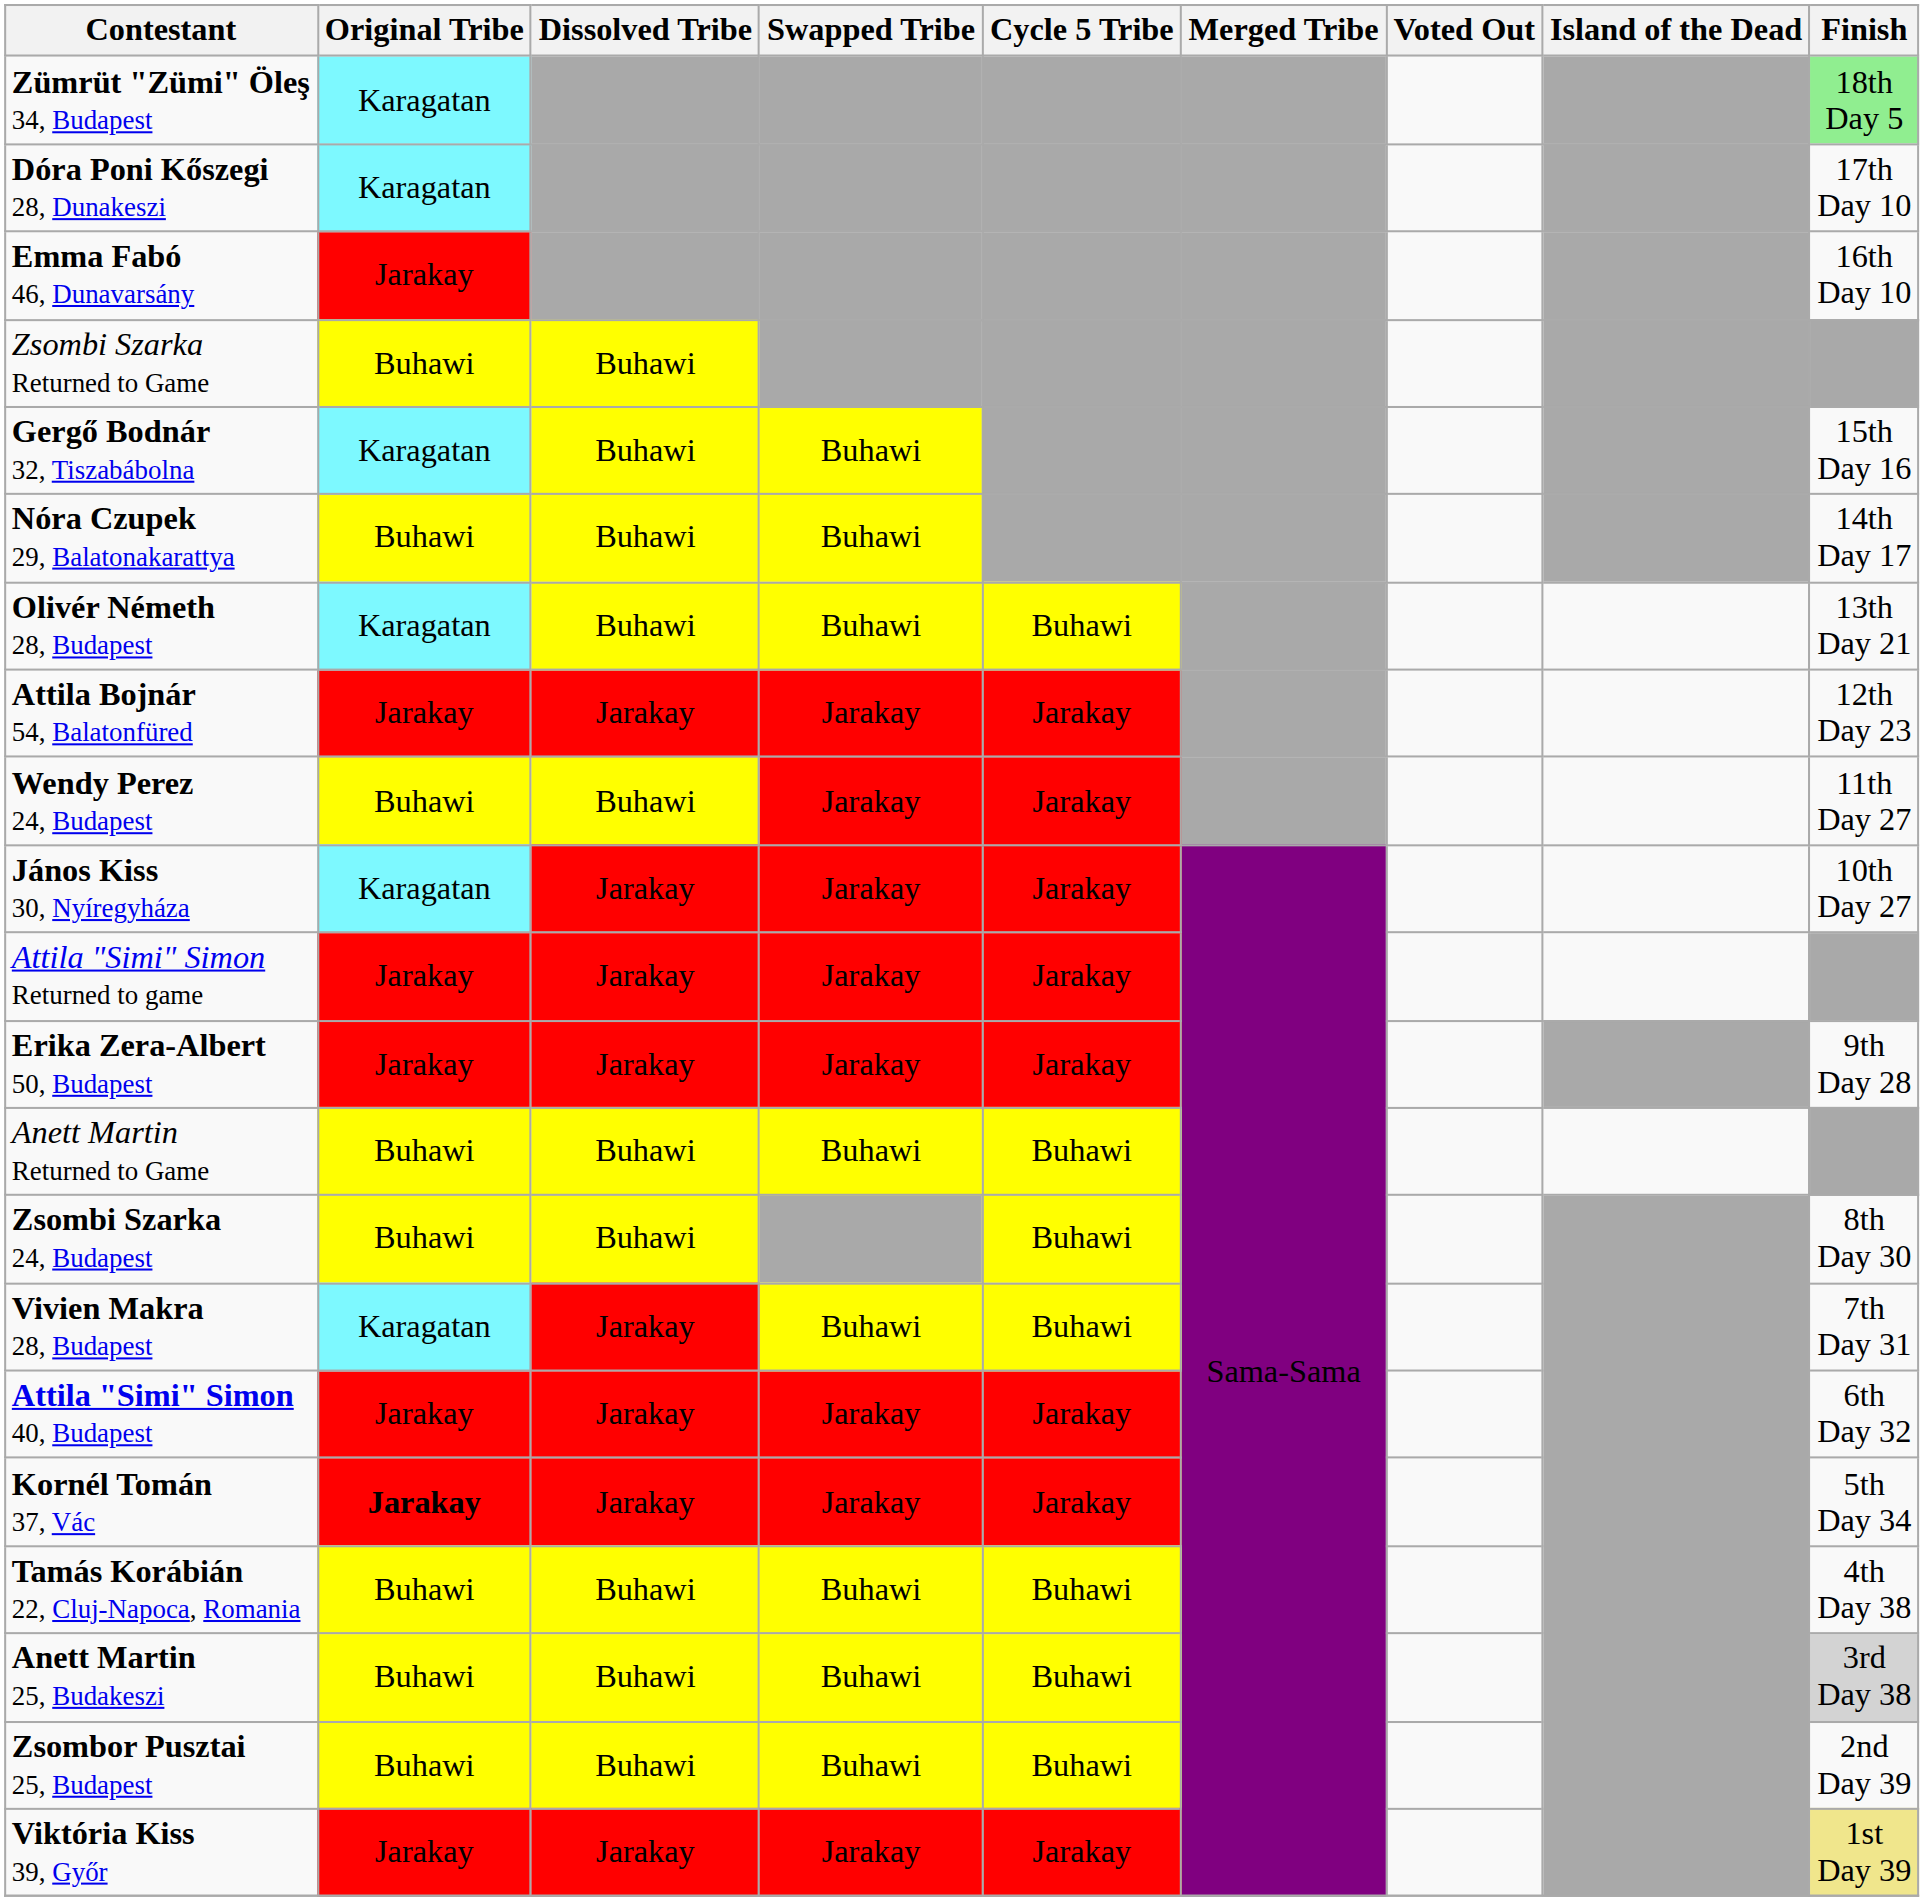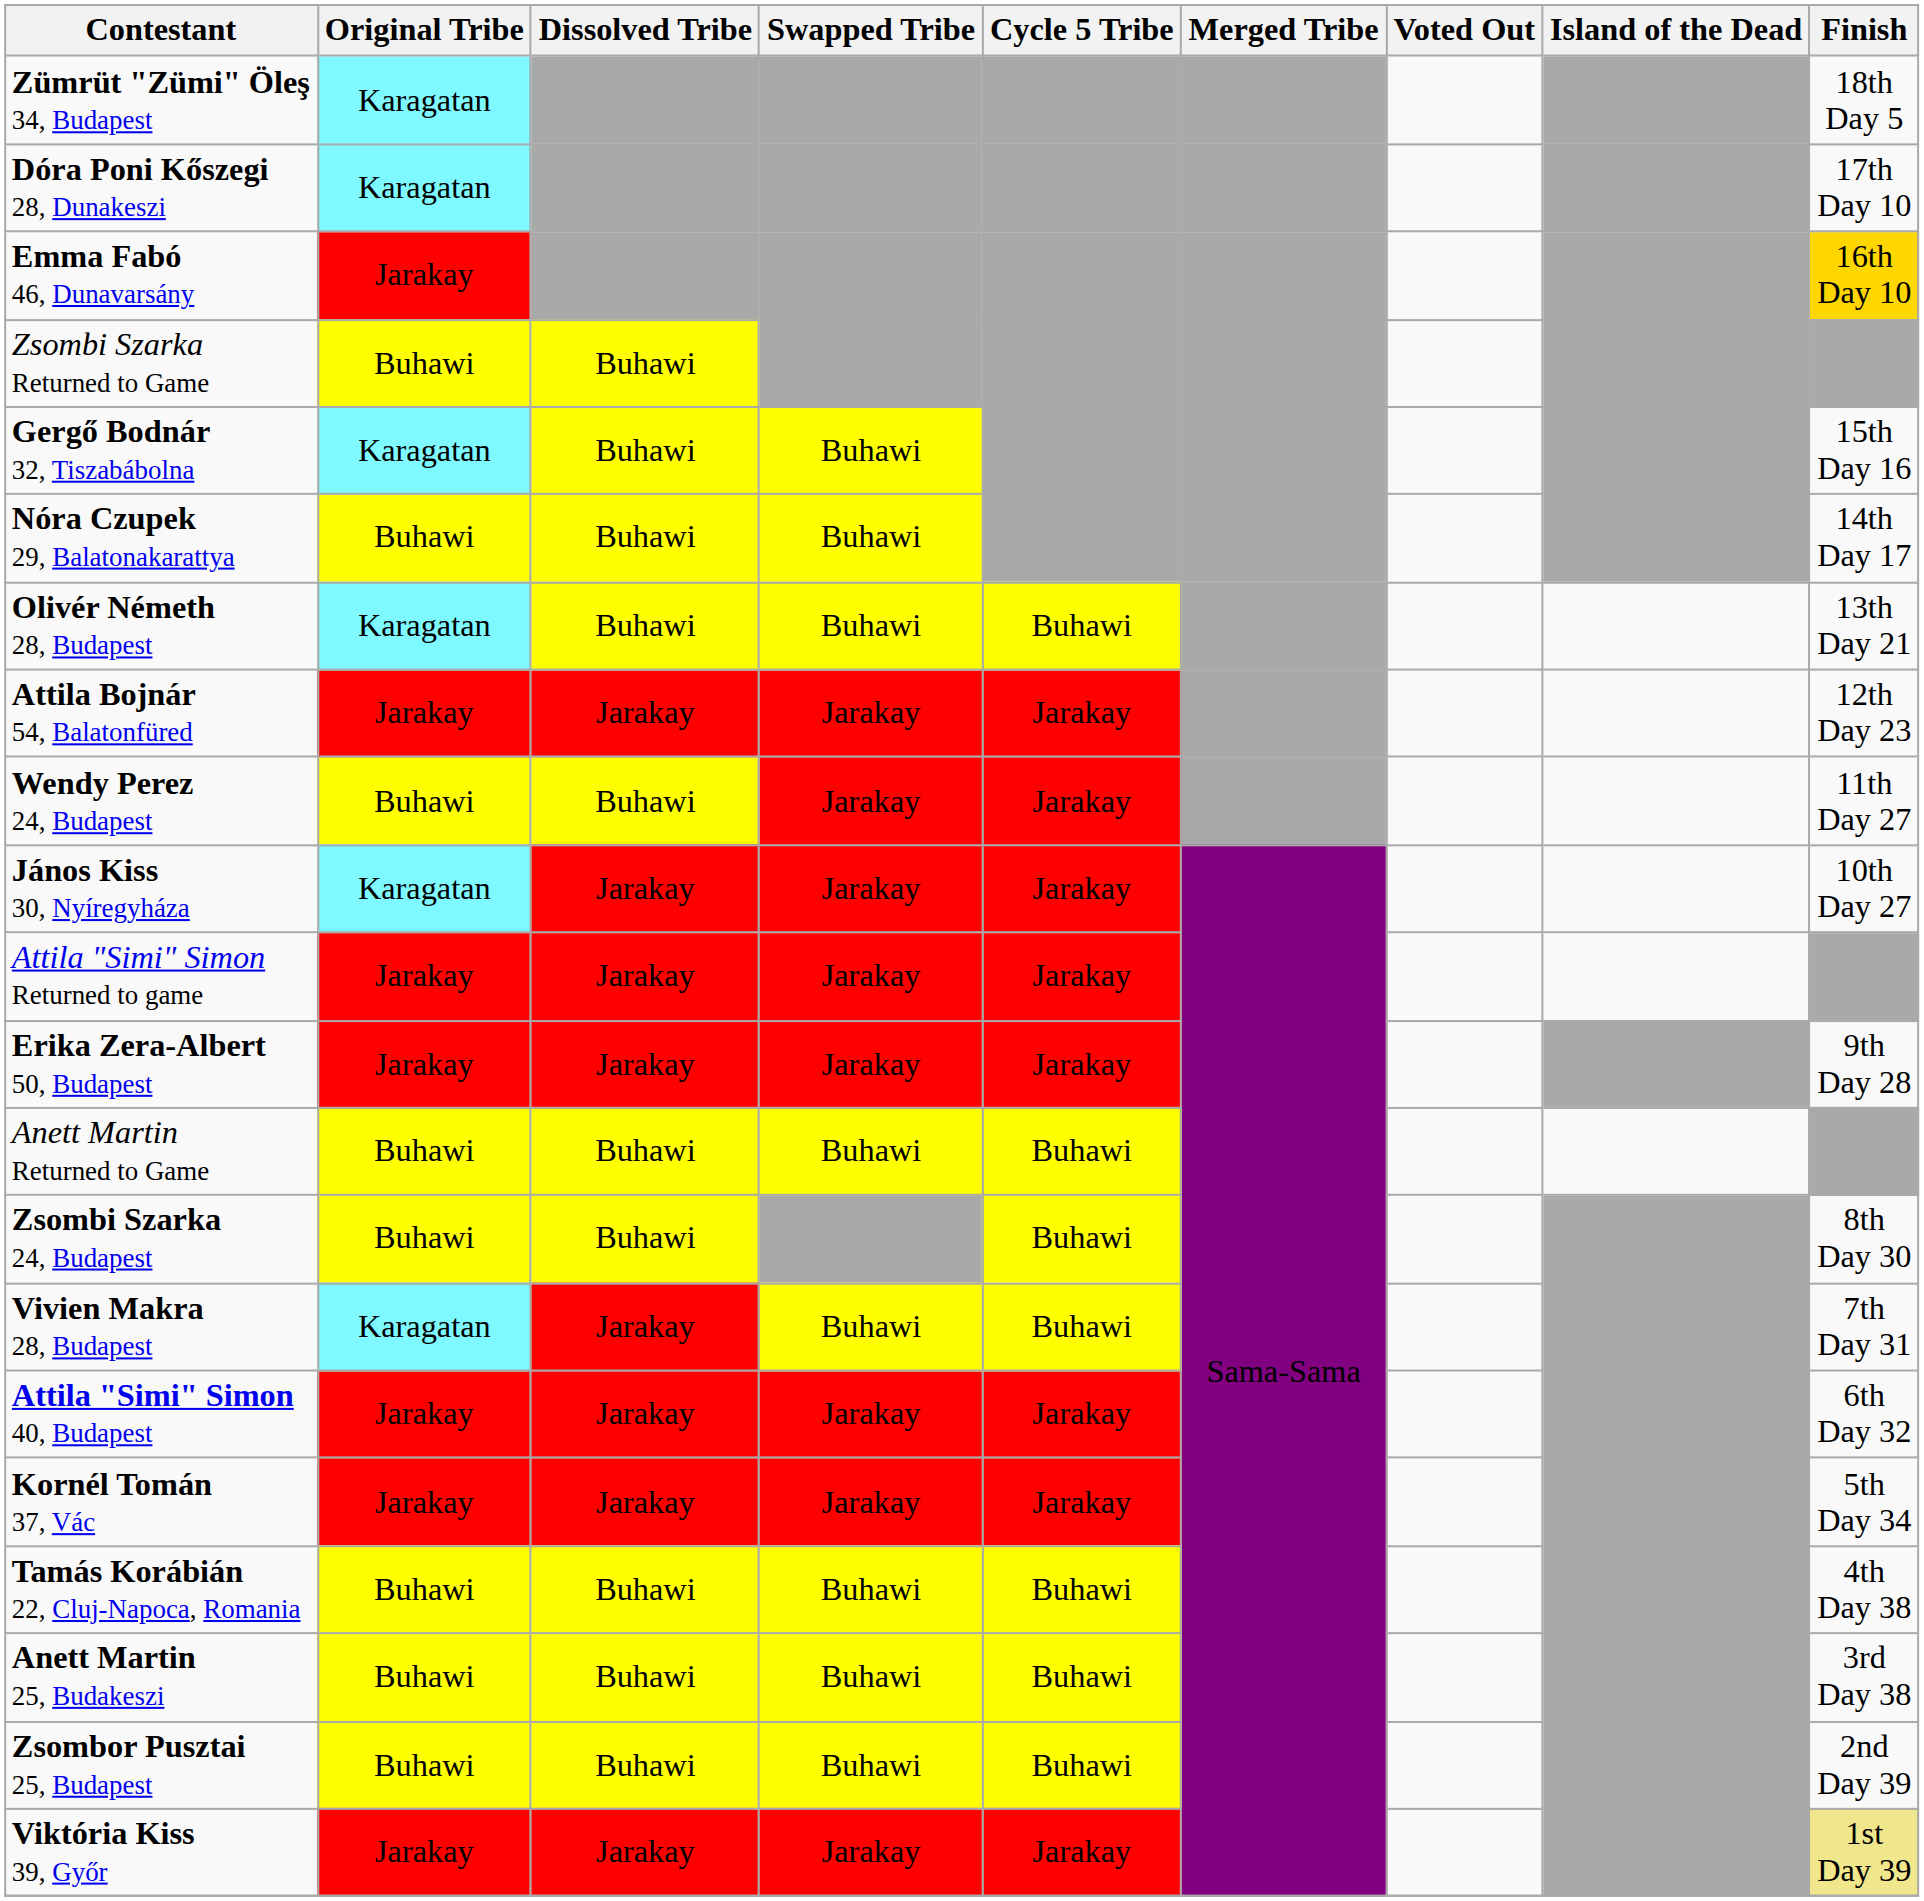(1864, 99) lightgreen background -> (1864, 99) no background
(1864, 274) no background -> (1864, 274) gold background
(424, 1501) bold -> (424, 1501) normal
(1864, 1676) lightgrey background -> (1864, 1676) no background
